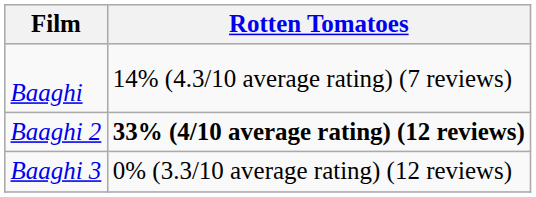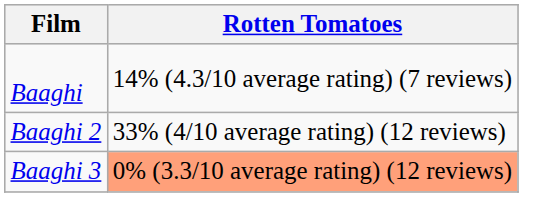(319, 131) bold -> (309, 131) normal
(312, 171) no background -> (312, 171) lightsalmon background
